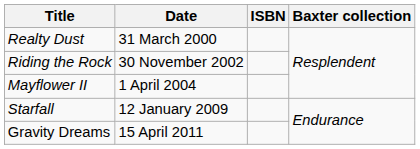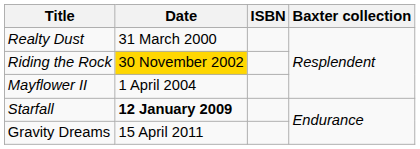(181, 62) no background -> (181, 62) gold background
(173, 109) normal -> (175, 109) bold
